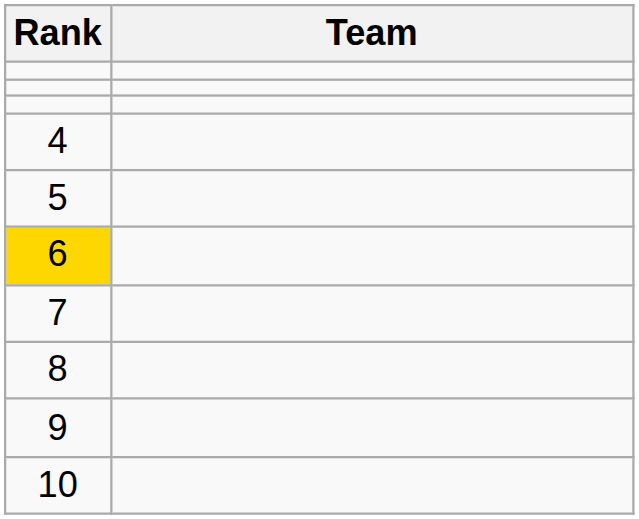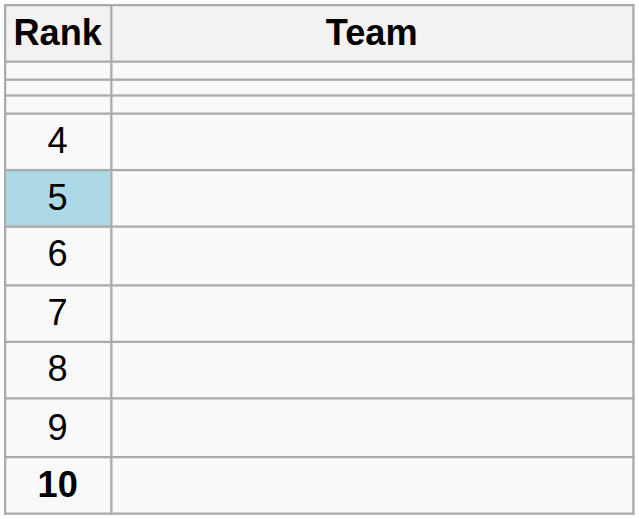(58, 197) no background -> (58, 197) lightblue background
(58, 255) gold background -> (58, 255) no background
(58, 484) normal -> (58, 484) bold
